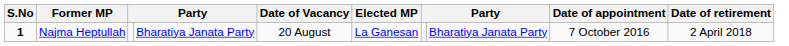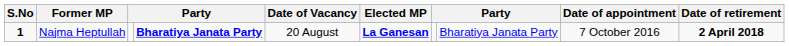(195, 32) normal -> (199, 32) bold
(387, 32) normal -> (396, 32) bold
(721, 32) normal -> (731, 32) bold
